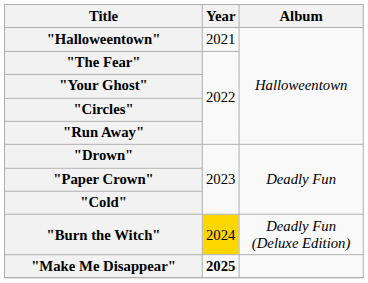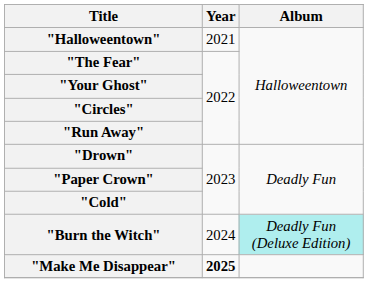(221, 234) gold background -> (221, 234) no background
(301, 234) no background -> (301, 234) paleturquoise background
